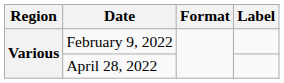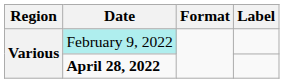(120, 41) no background -> (120, 41) paleturquoise background
(112, 66) normal -> (113, 66) bold
